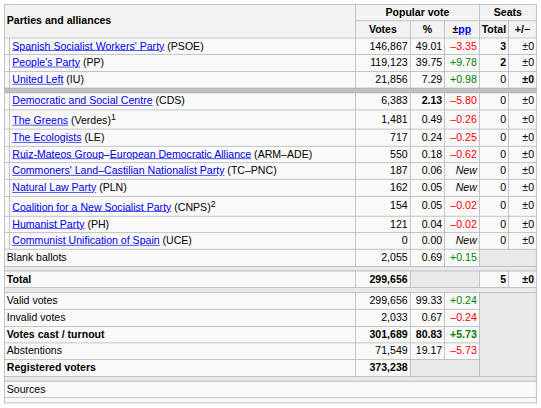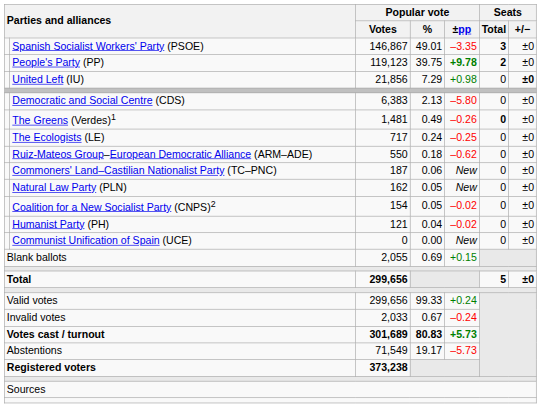(463, 63) normal -> (463, 63) bold
(432, 101) bold -> (432, 101) normal
(503, 119) normal -> (503, 119) bold
